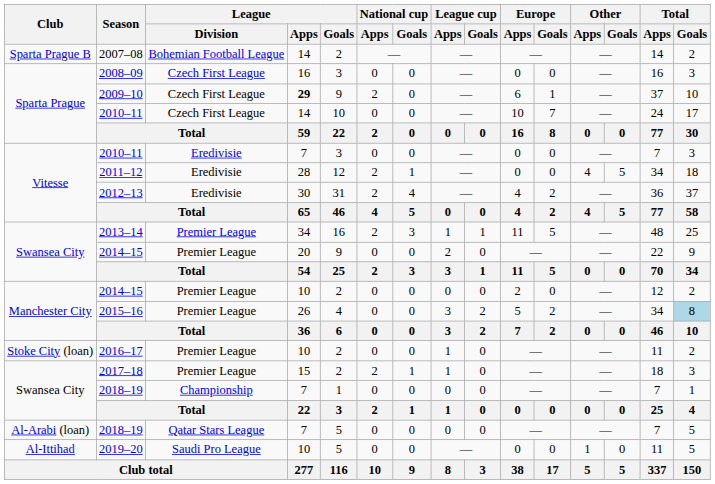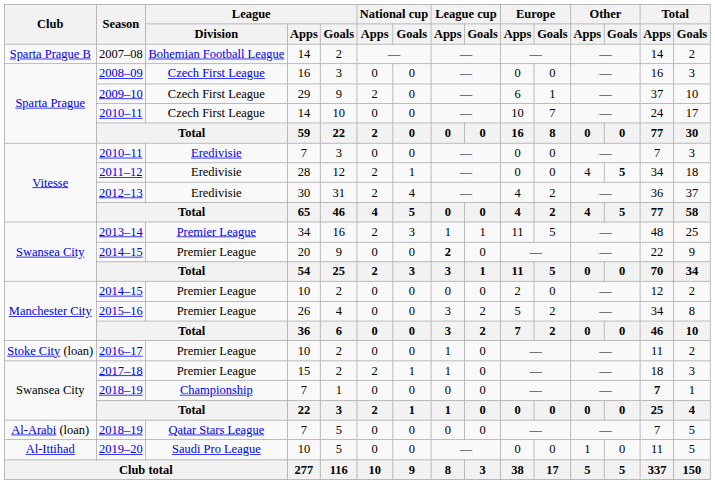(304, 93) bold -> (304, 93) normal
(622, 172) normal -> (622, 172) bold
(448, 251) normal -> (448, 251) bold
(692, 311) lightblue background -> (692, 311) no background
(657, 390) normal -> (657, 390) bold
